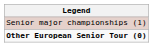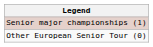(76, 36) bold -> (76, 36) normal
